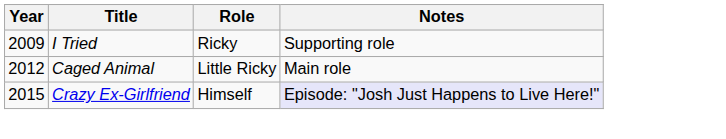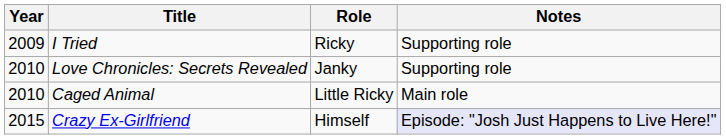+ row: (180, 69)
(26, 69) 2012 -> (26, 95) 2010
